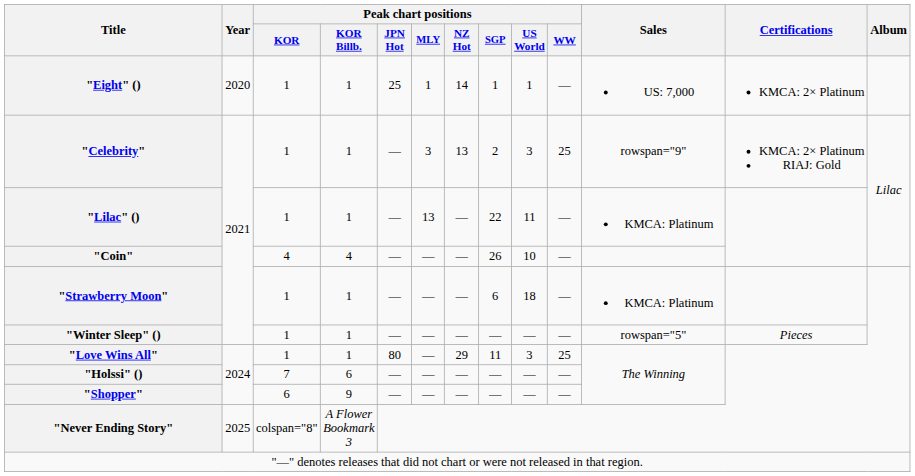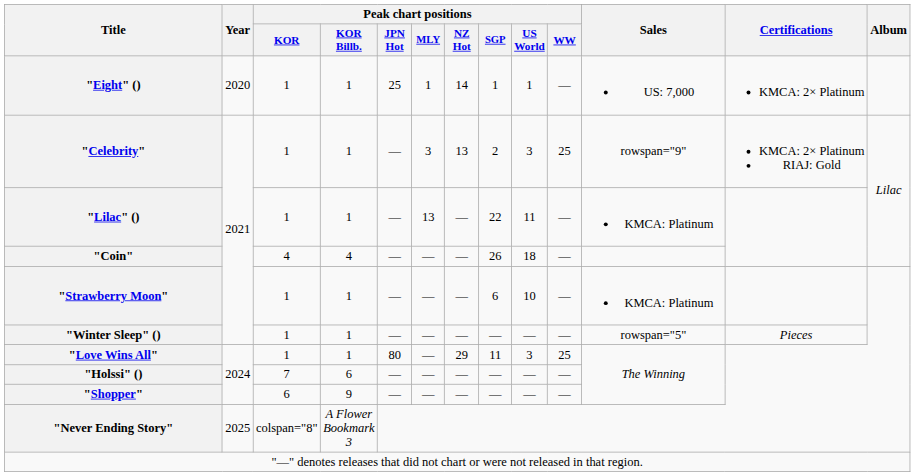(529, 256) 10 -> (529, 256) 18
(529, 295) 18 -> (529, 295) 10
